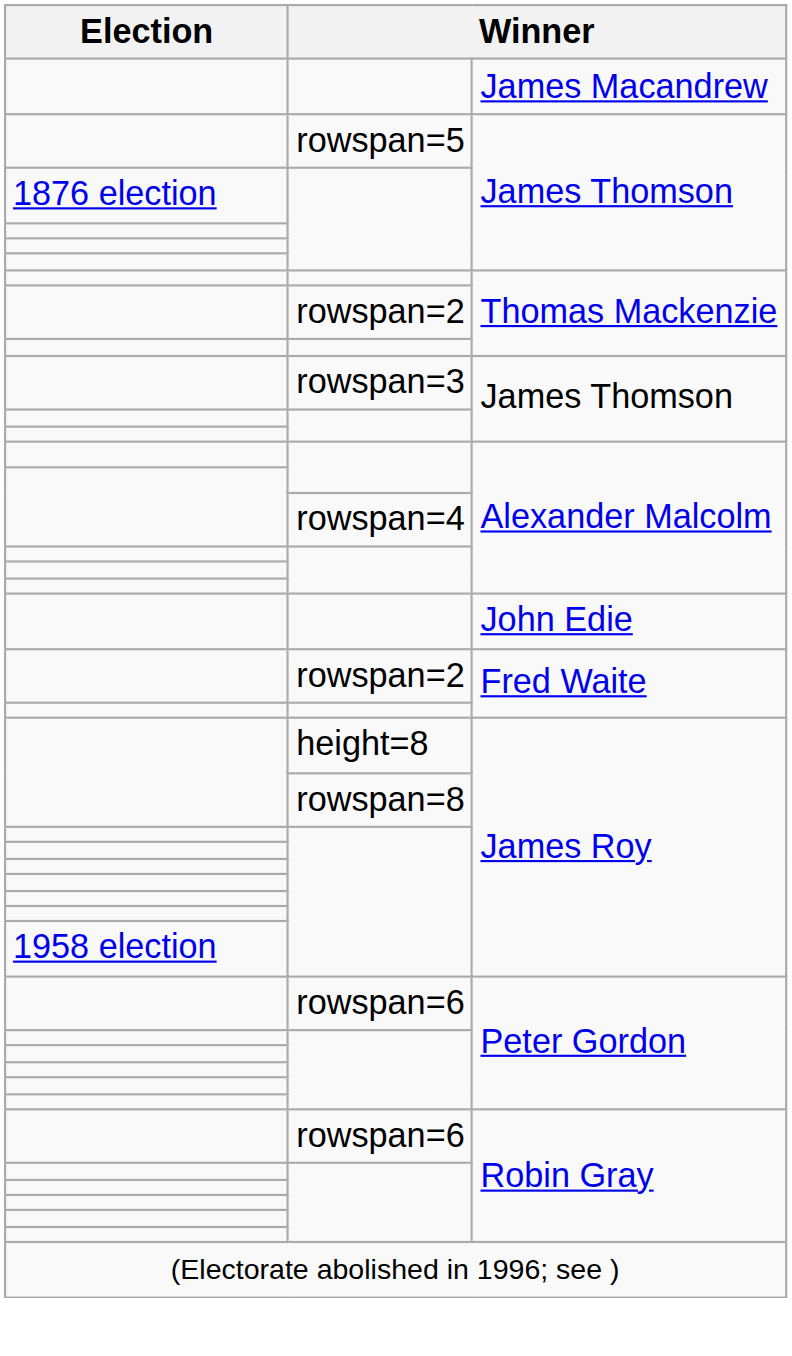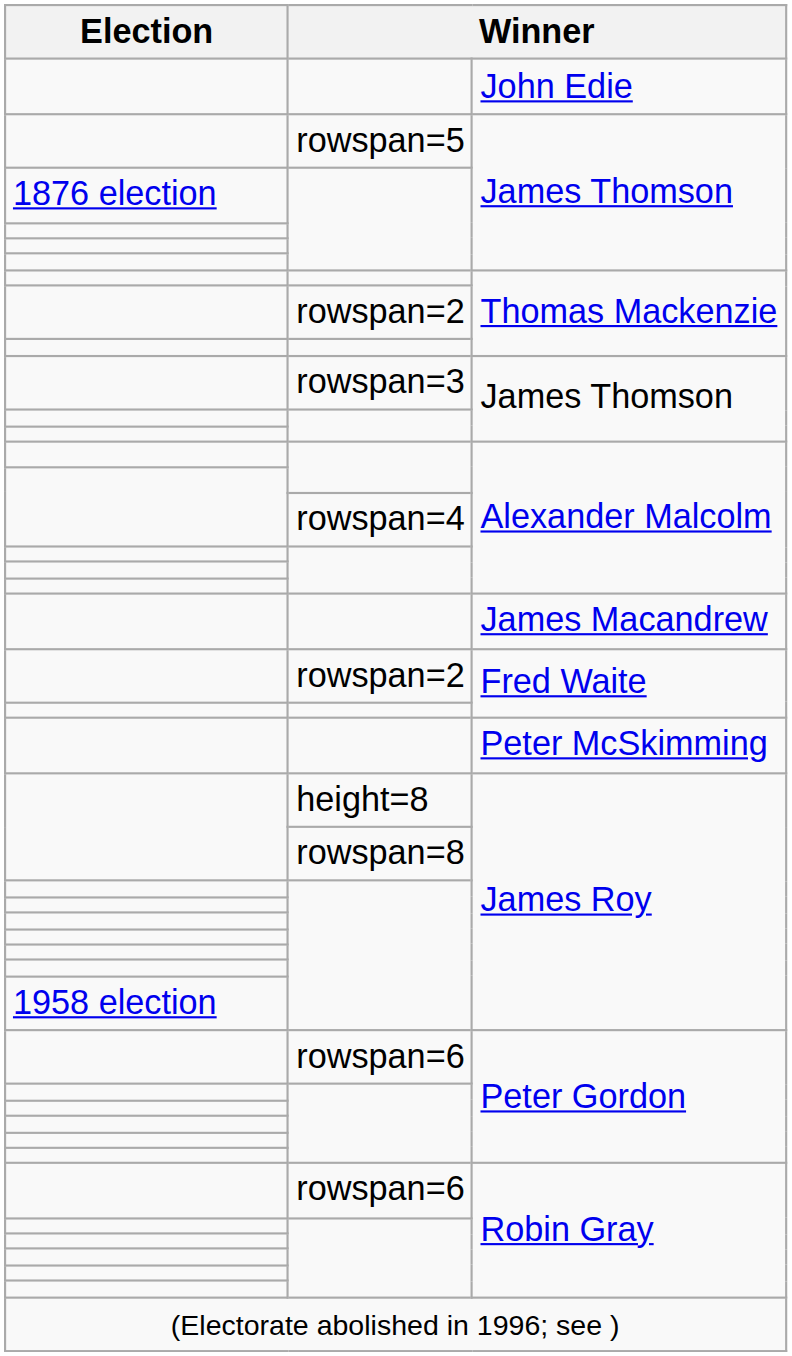rows swapped: (380, 87) <-> (380, 621)
+ row: (380, 745)
